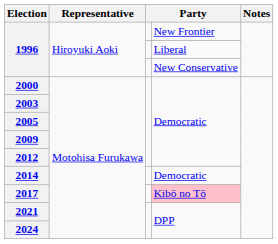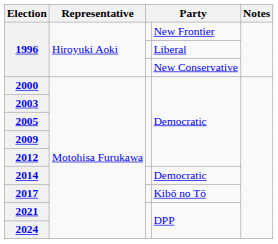(180, 193) pink background -> (180, 193) no background
